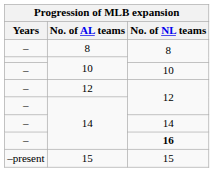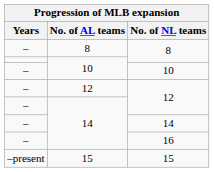(168, 140) bold -> (168, 140) normal
